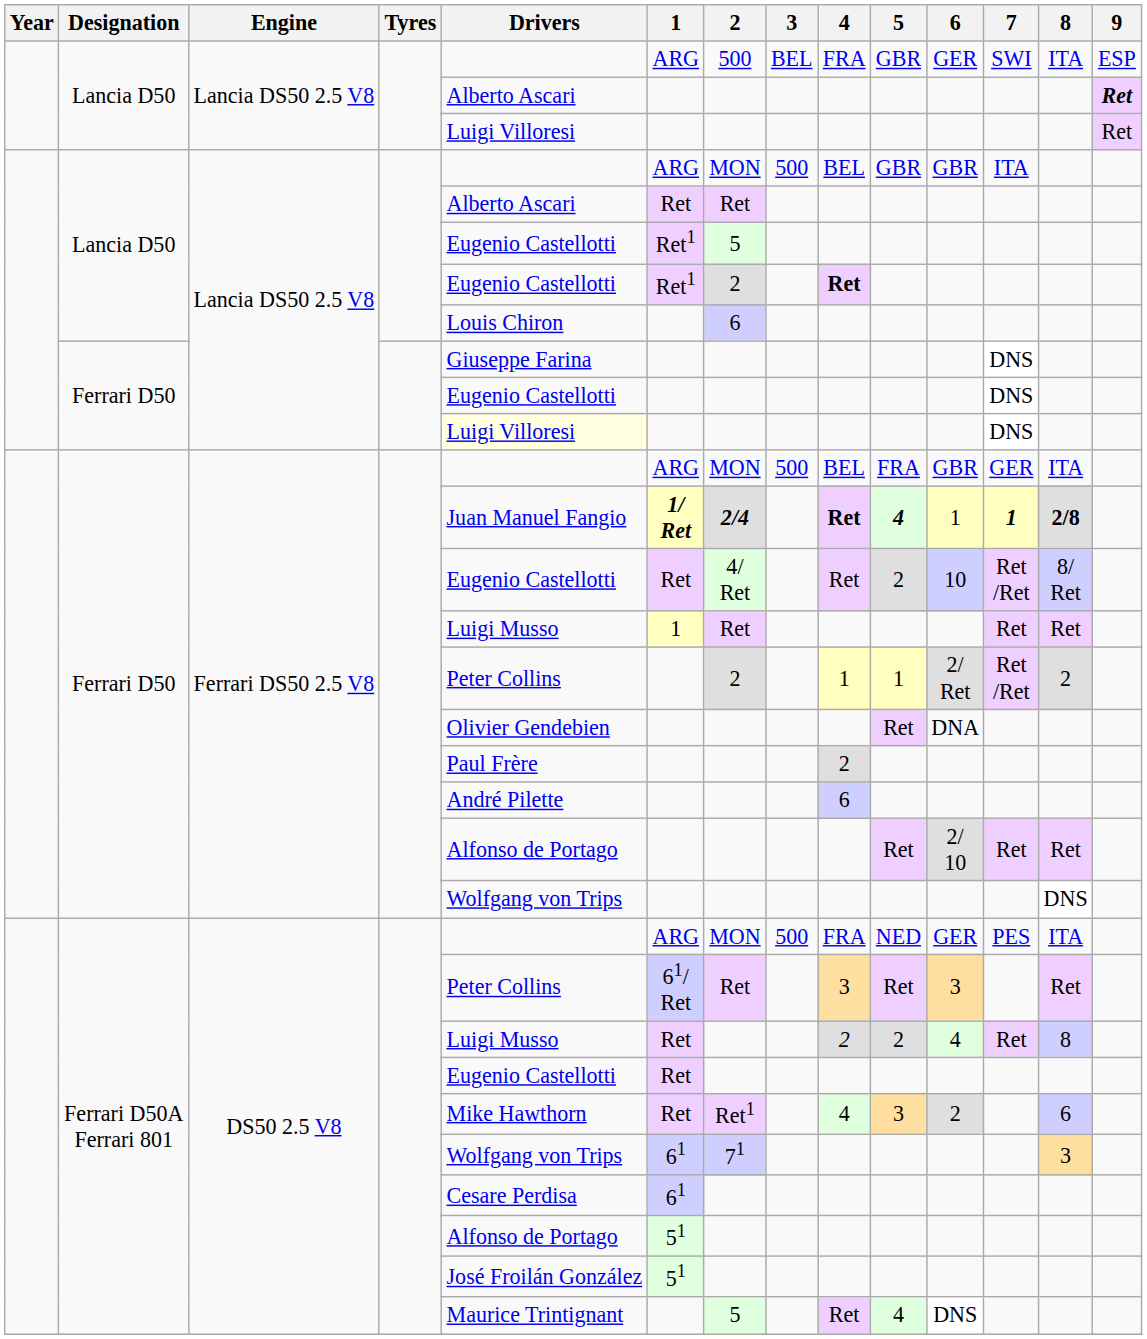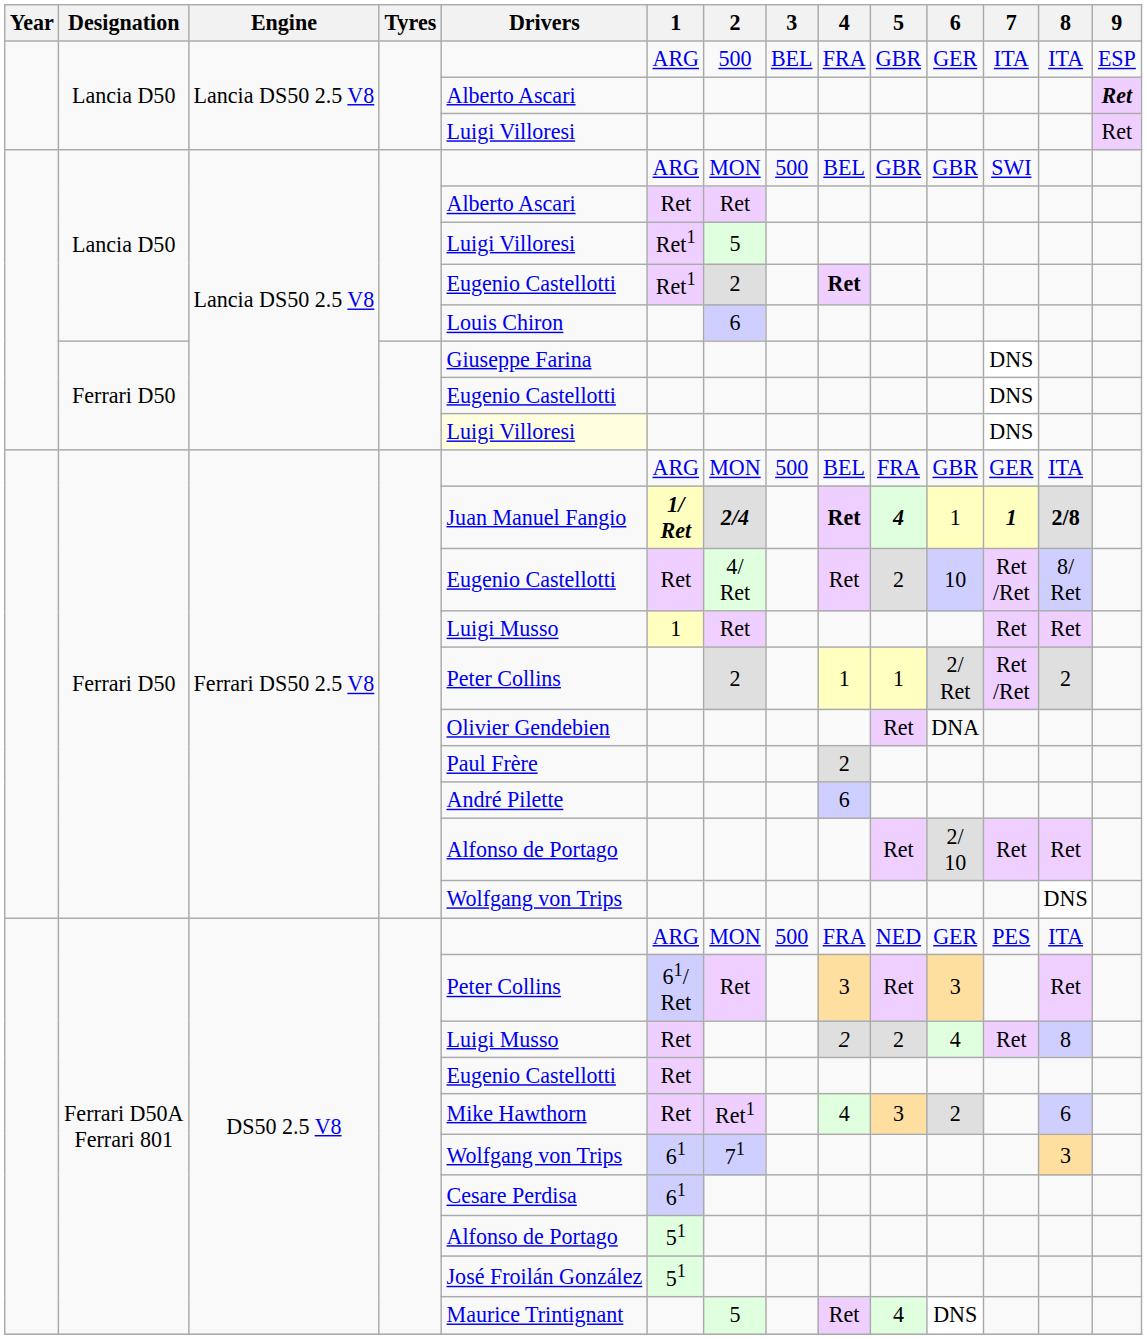(1011, 59) SWI -> (1011, 59) ITA
(1011, 168) ITA -> (1011, 168) SWI
(531, 243) Eugenio Castellotti -> (511, 243) Luigi Villoresi
